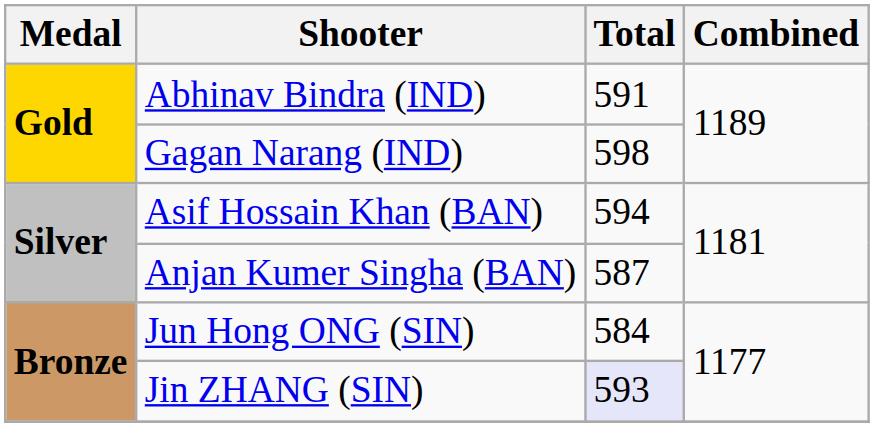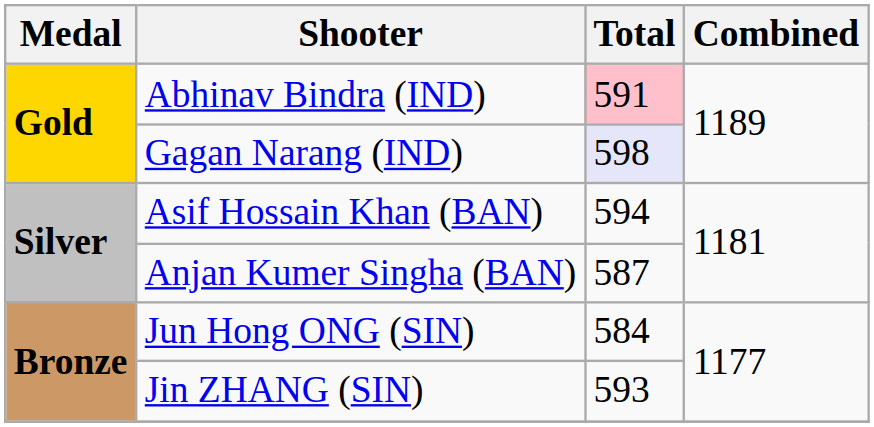(622, 93) no background -> (622, 93) pink background
(622, 152) no background -> (622, 152) lavender background
(622, 390) lavender background -> (622, 390) no background
